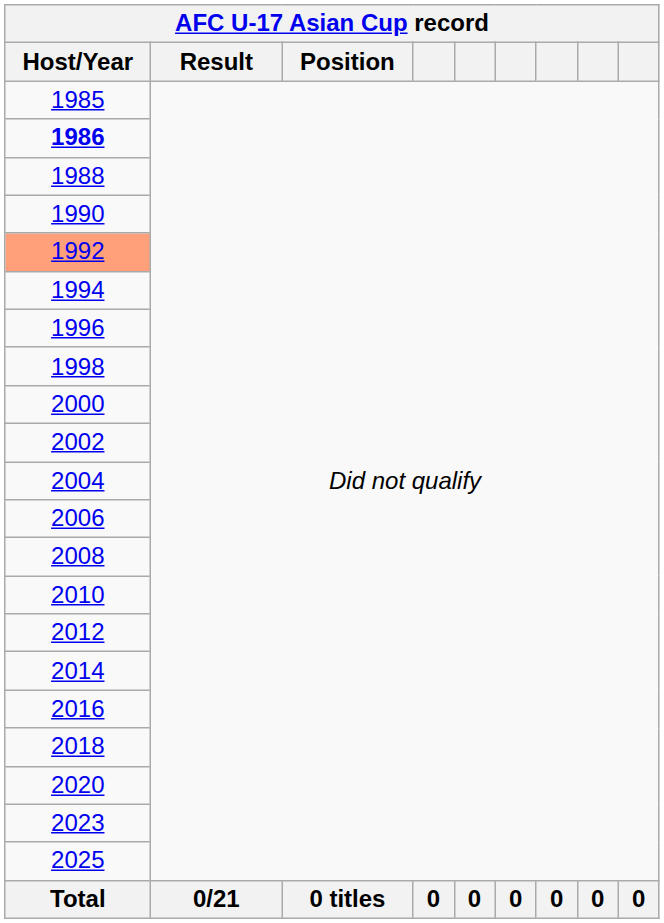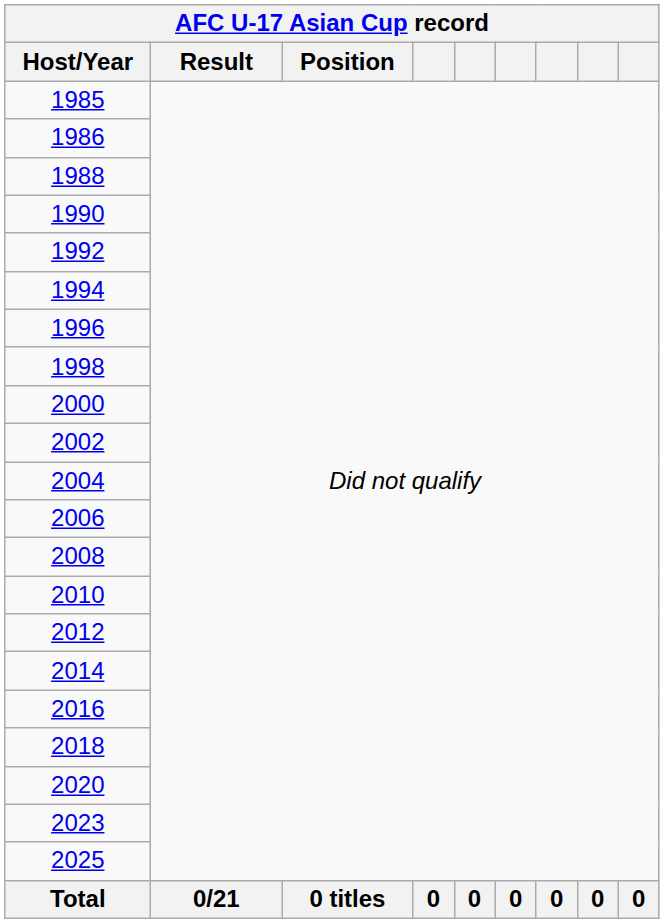(78, 137) bold -> (78, 137) normal
(78, 251) lightsalmon background -> (78, 251) no background
